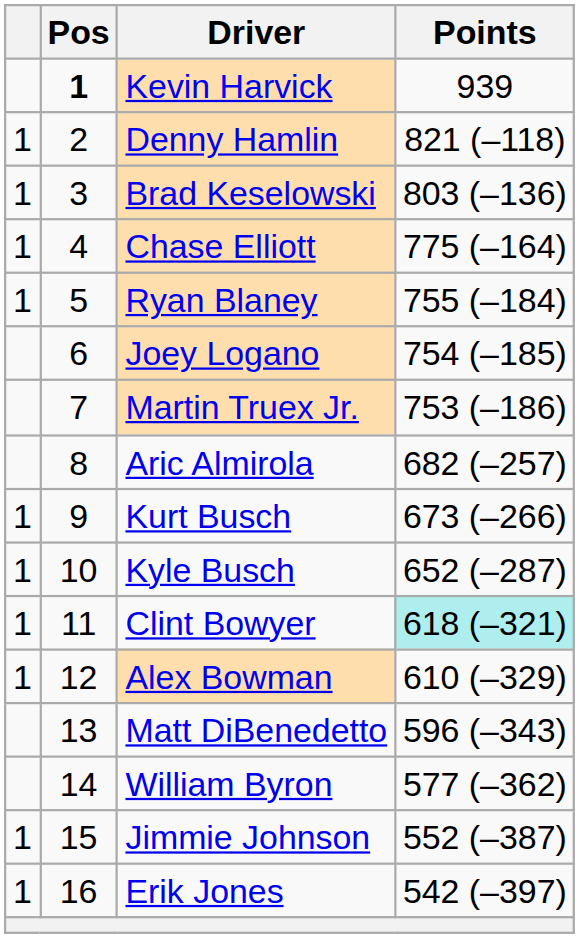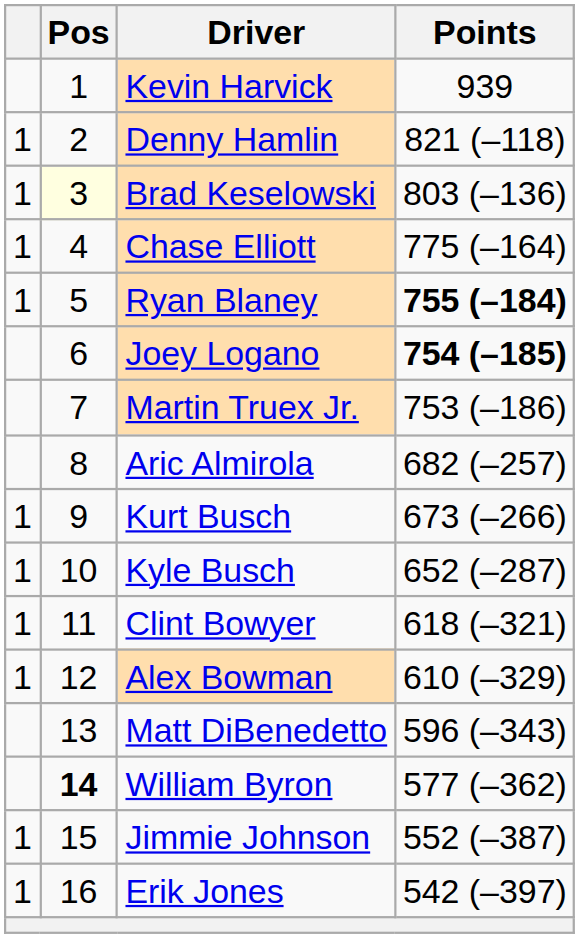(79, 86) bold -> (79, 86) normal
(79, 193) no background -> (79, 193) lightyellow background
(485, 300) normal -> (485, 300) bold
(485, 354) normal -> (485, 354) bold
(485, 622) paleturquoise background -> (485, 622) no background
(79, 783) normal -> (79, 783) bold
